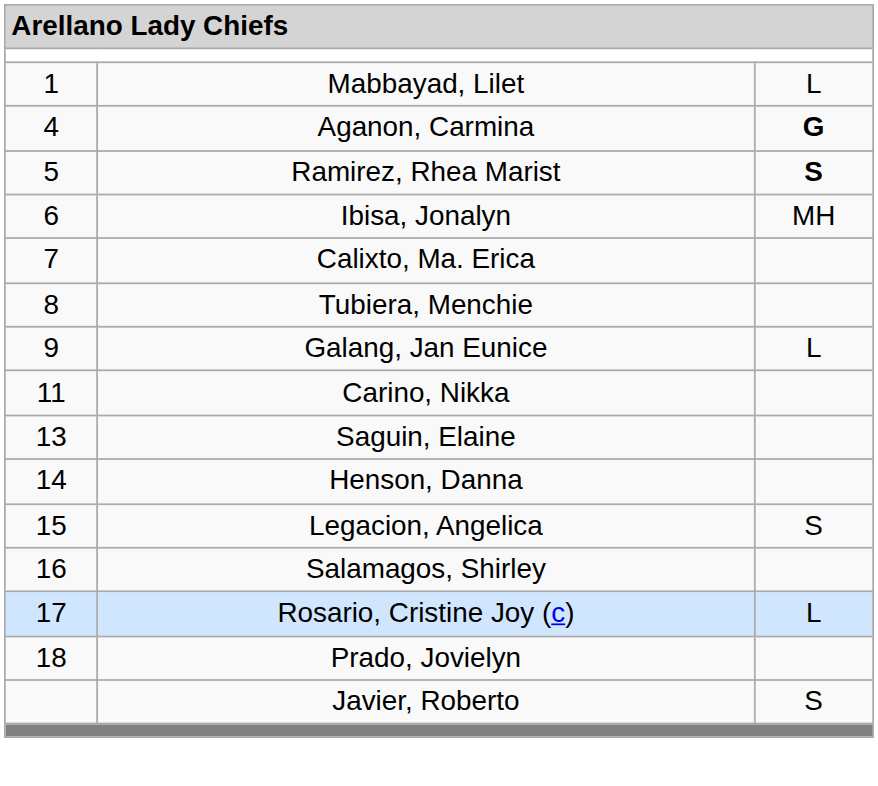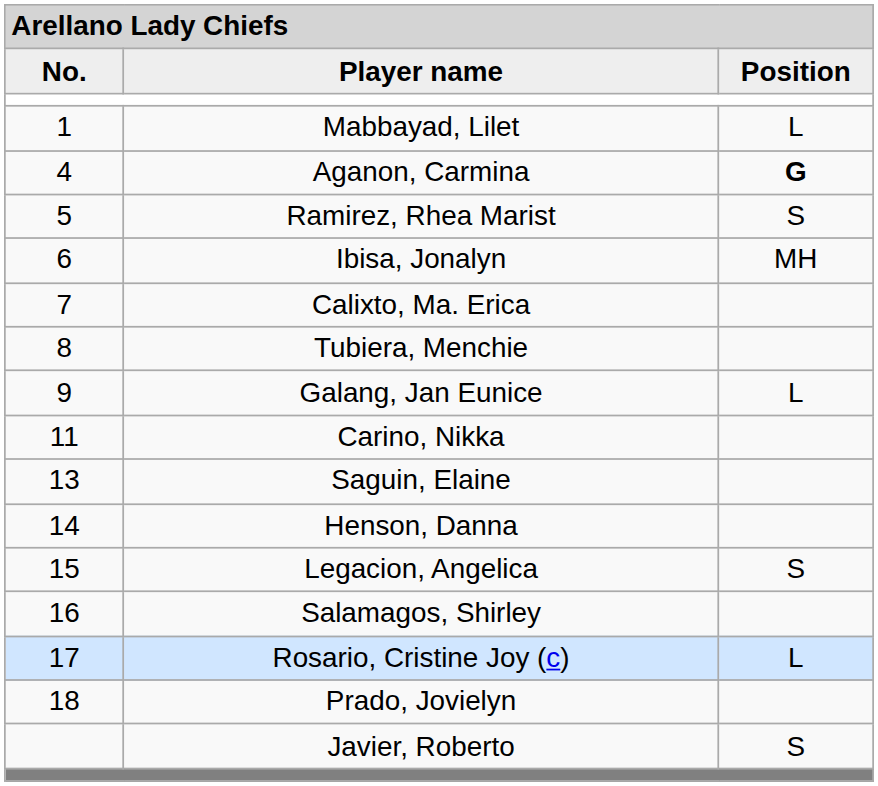+ row: (64, 70)
(814, 171) bold -> (796, 216) normal
